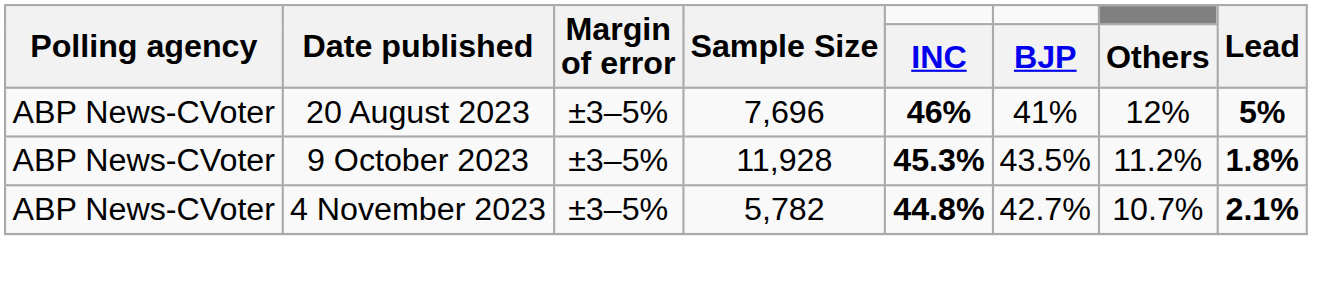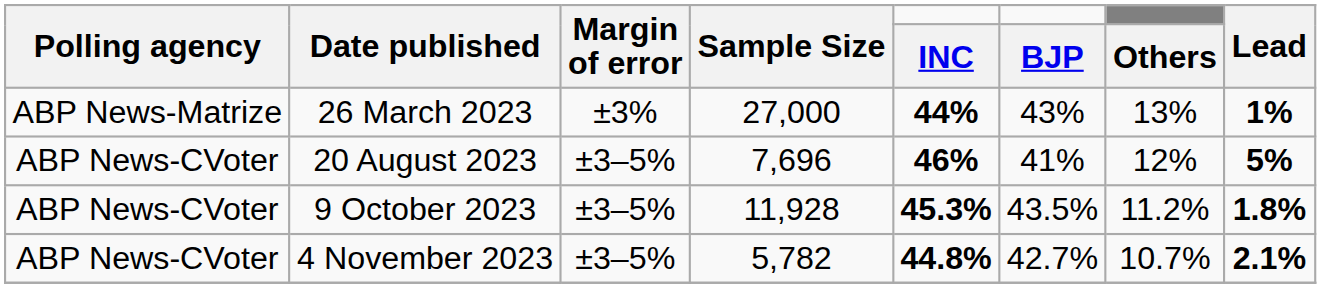+ row: (425, 111)
